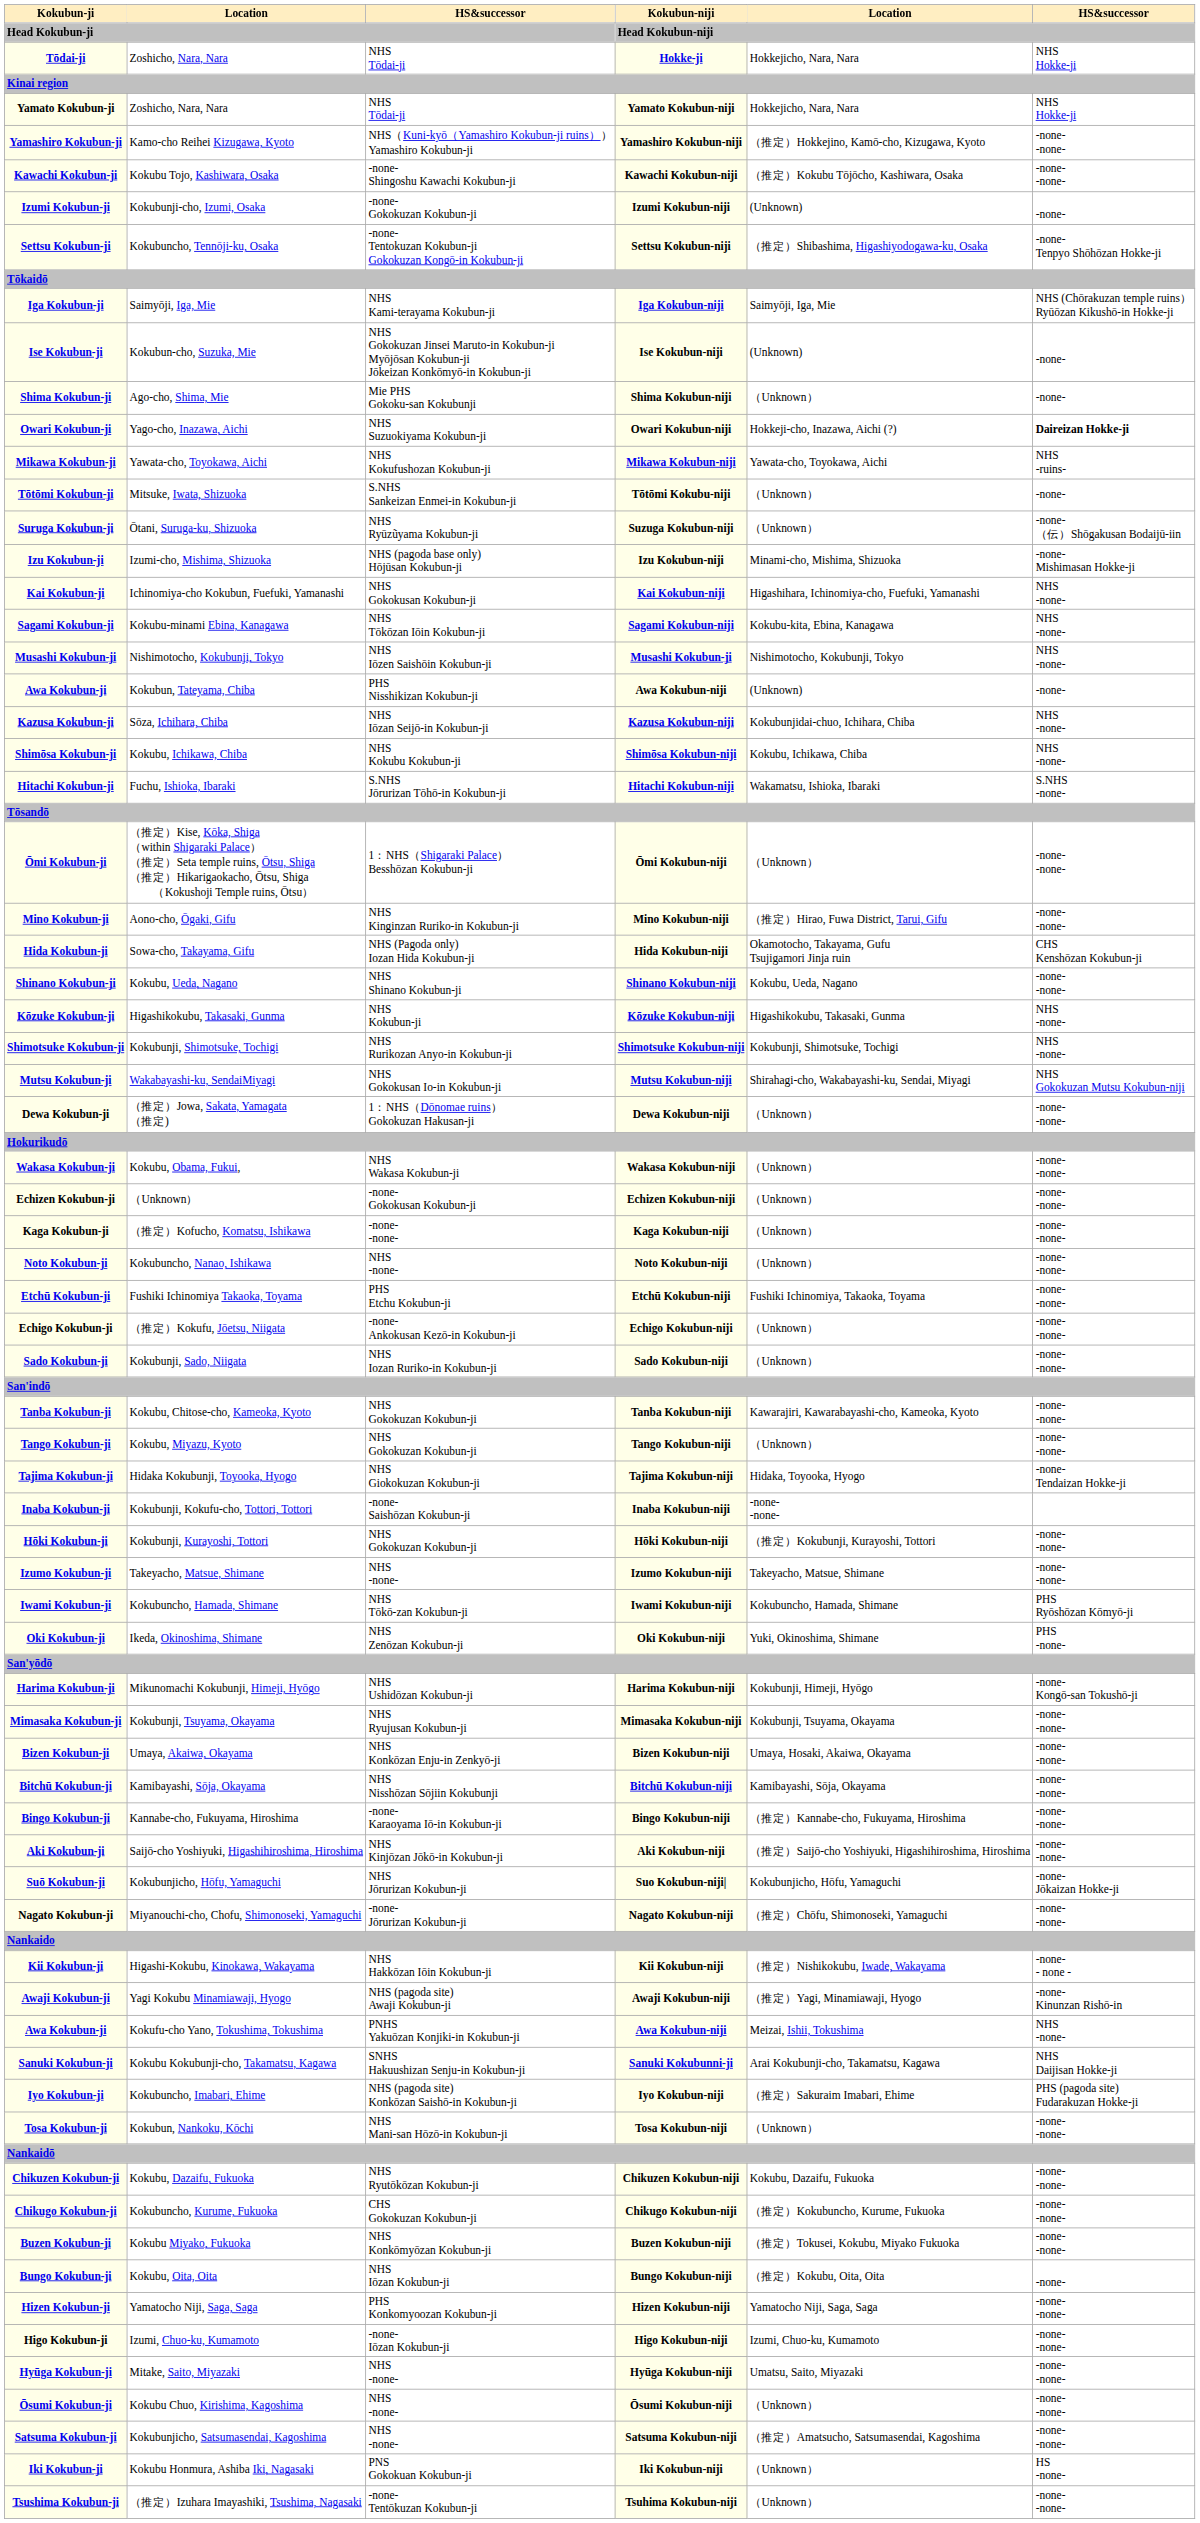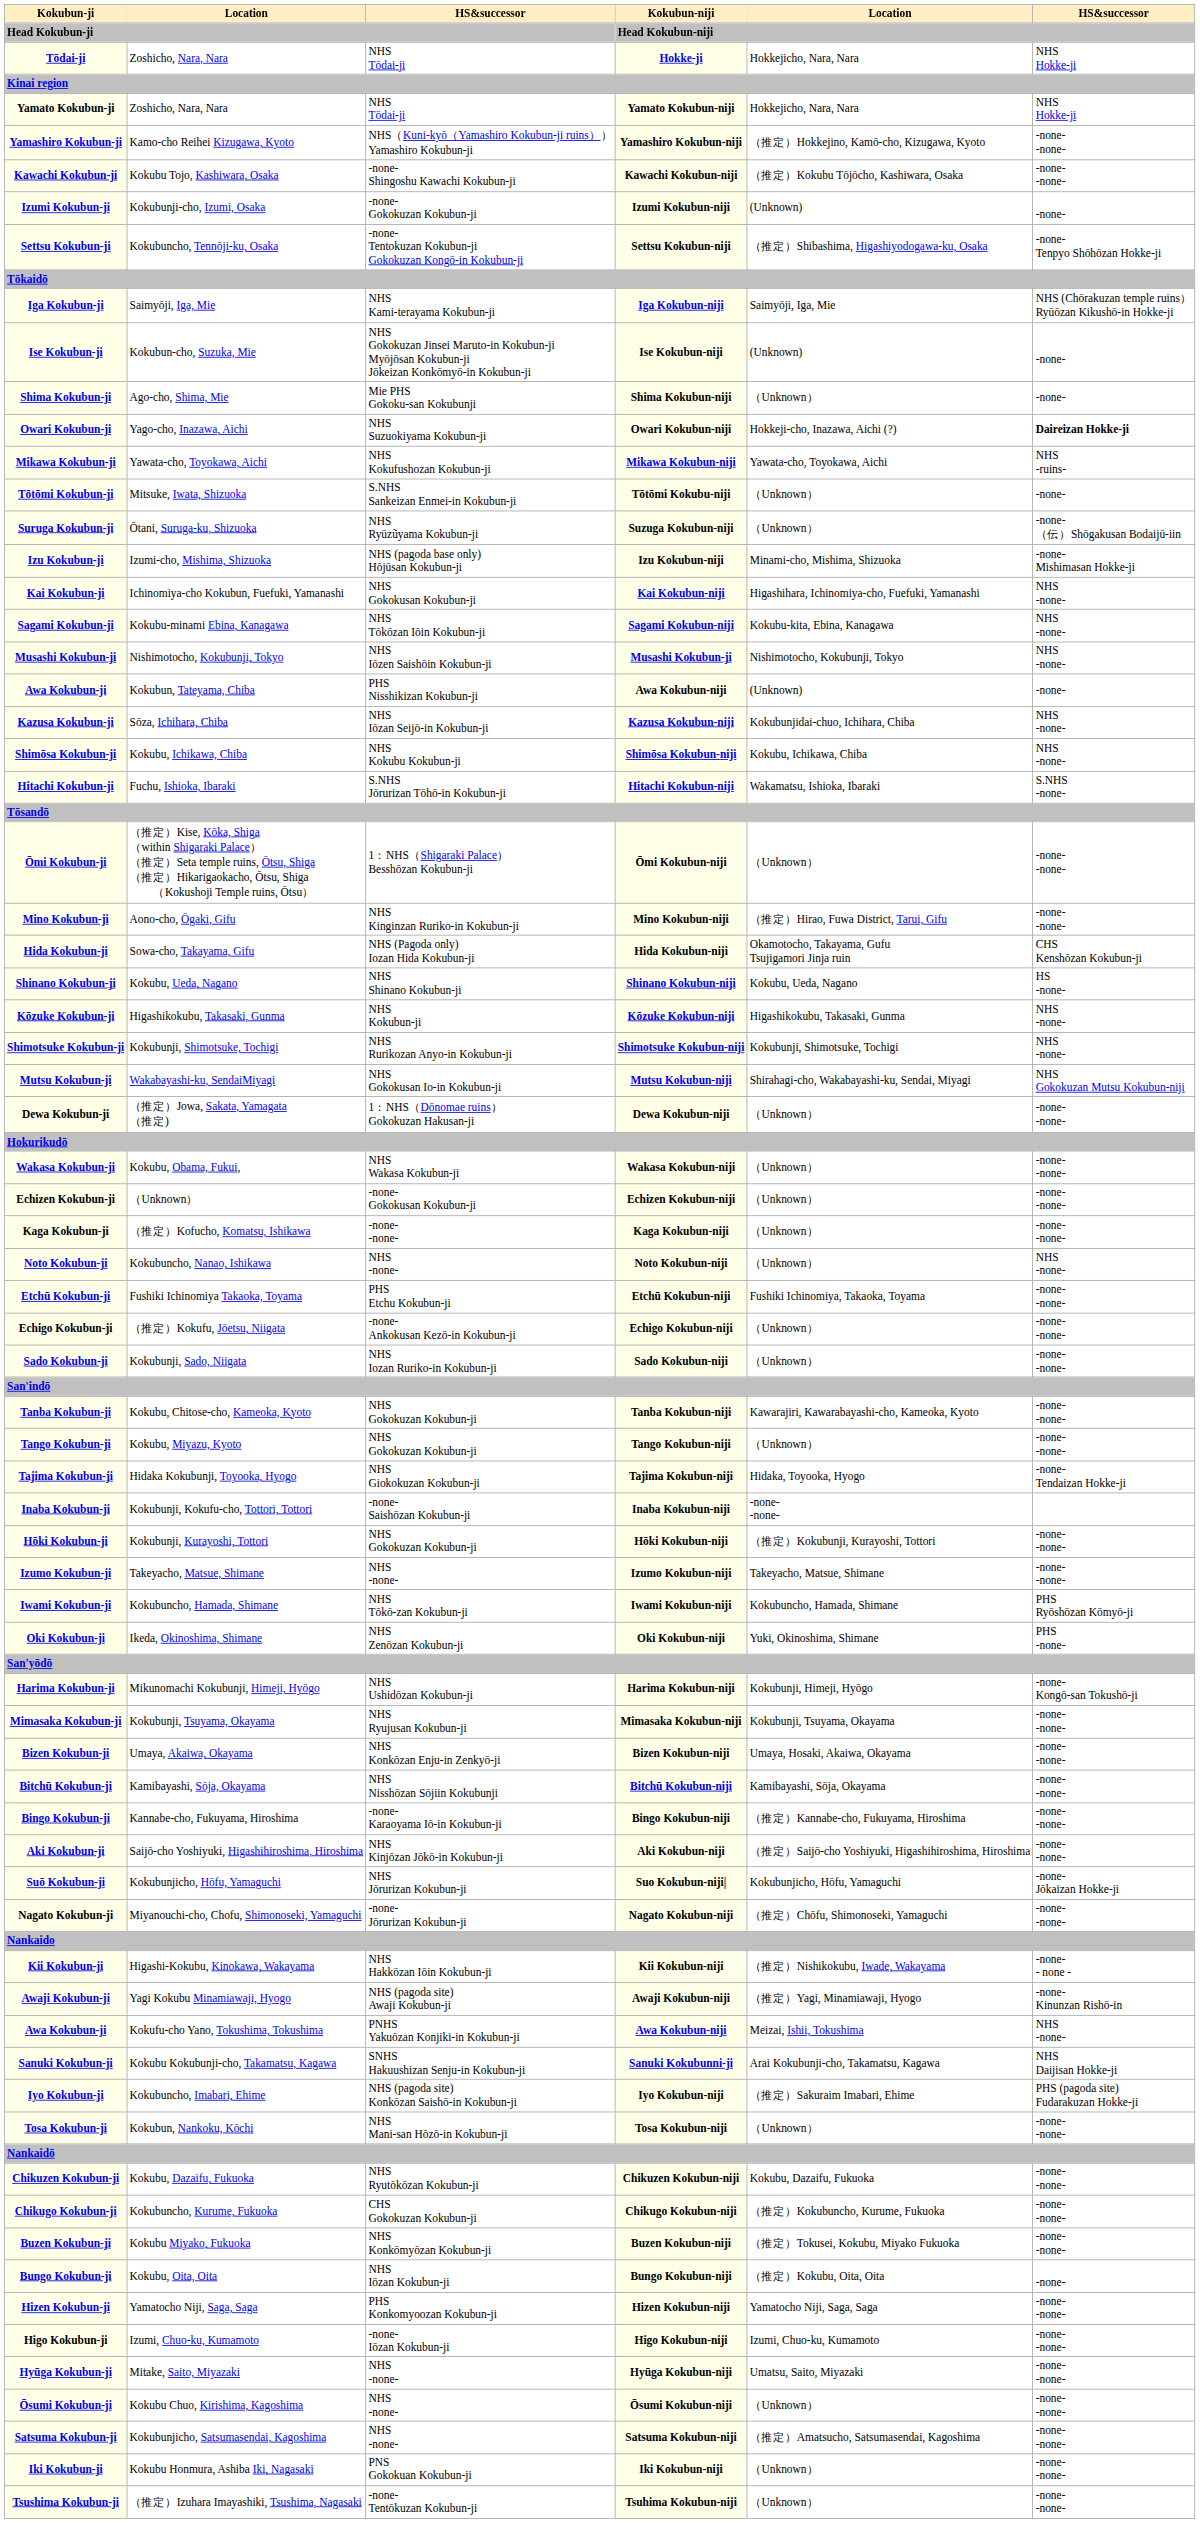(1051, 983) -none- -none- -> (1051, 983) HS -none-
(1051, 1263) -none- -none- -> (1051, 1263) NHS -none-
(1051, 2469) HS -none- -> (1051, 2469) -none- -none-
